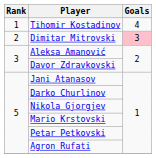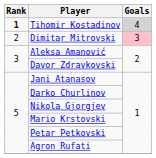(16, 25) normal -> (16, 25) bold
(137, 25) no background -> (137, 25) lightgrey background
